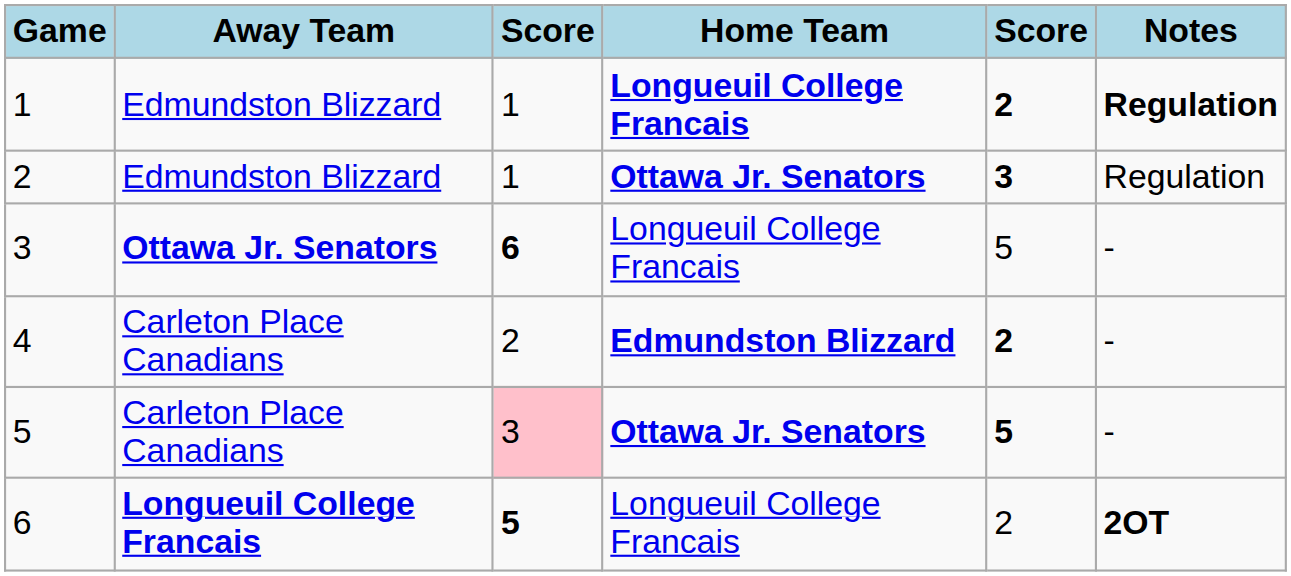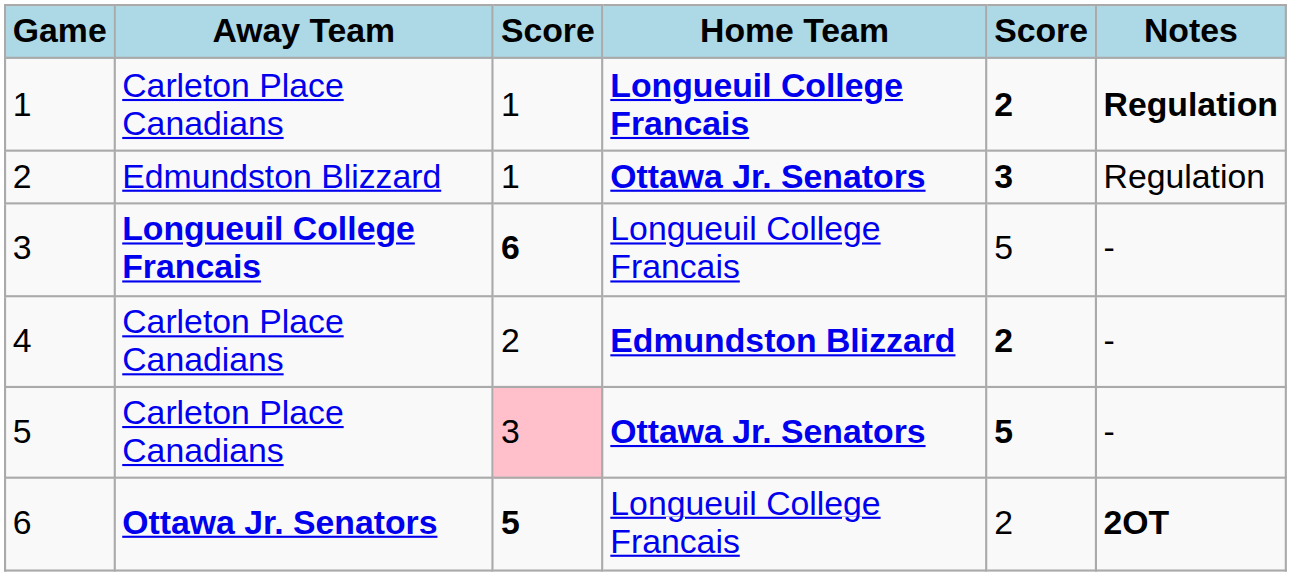(282, 103) Edmundston Blizzard -> (233, 103) Carleton Place Canadians
(280, 248) Ottawa Jr. Senators -> (269, 248) Longueuil College Francais
(269, 523) Longueuil College Francais -> (280, 523) Ottawa Jr. Senators
